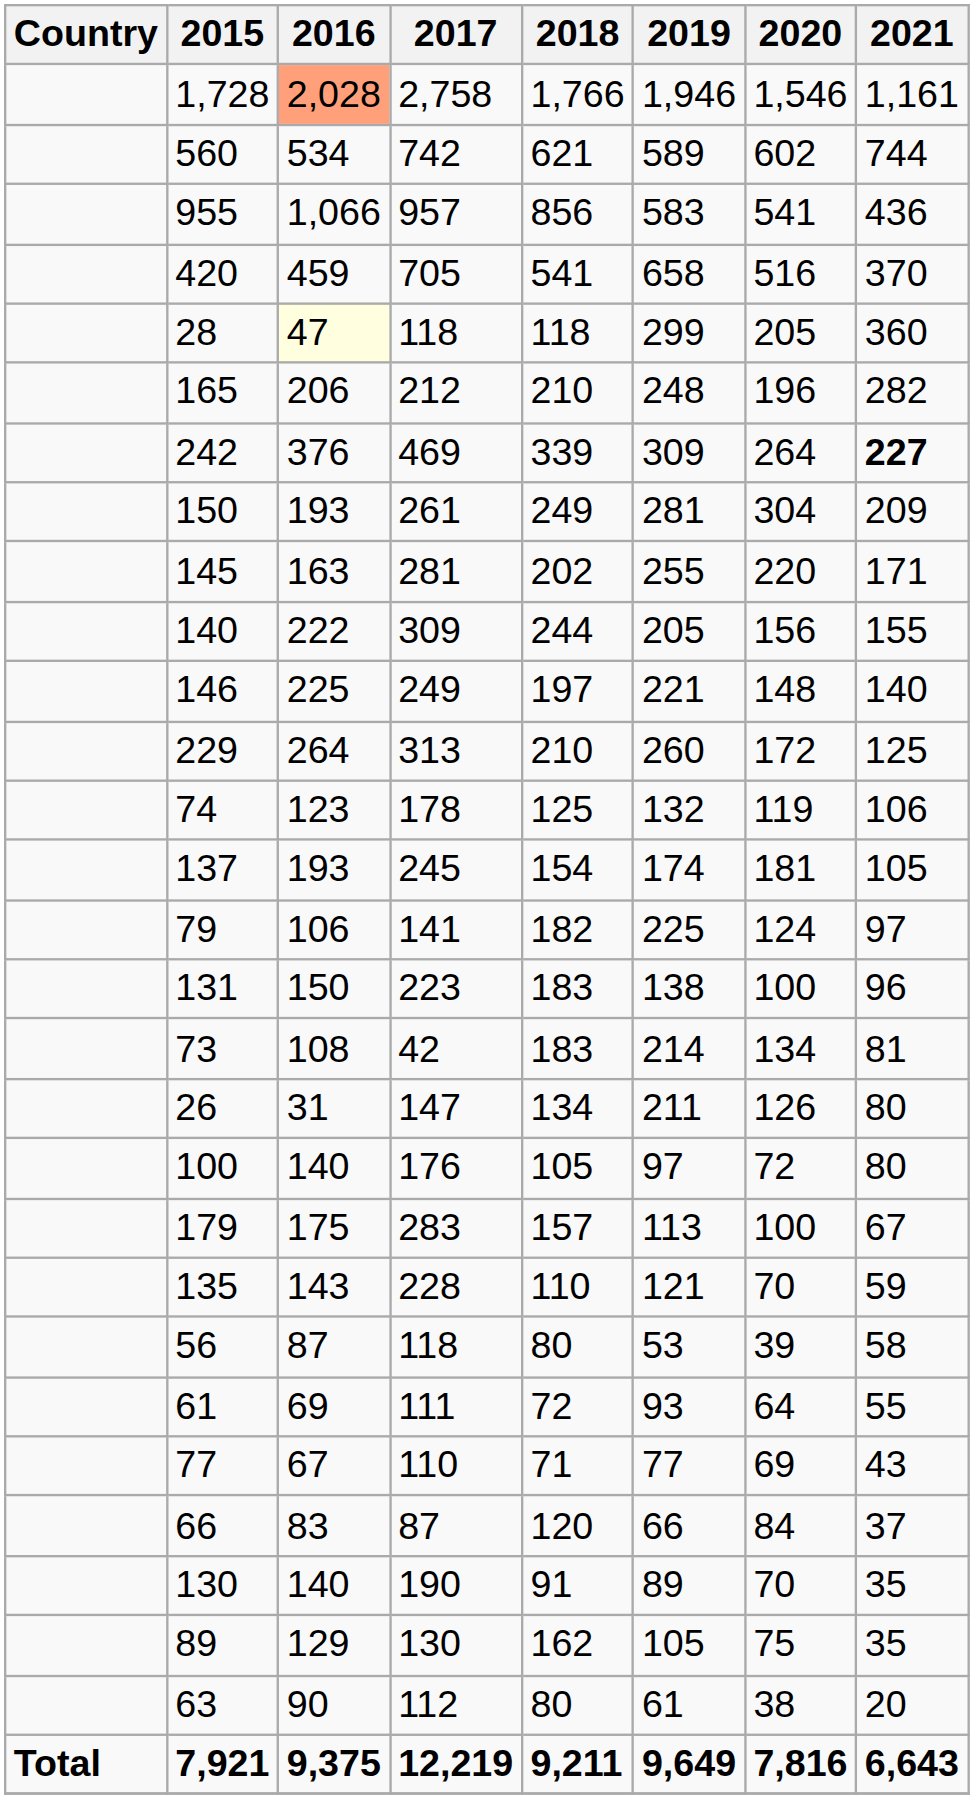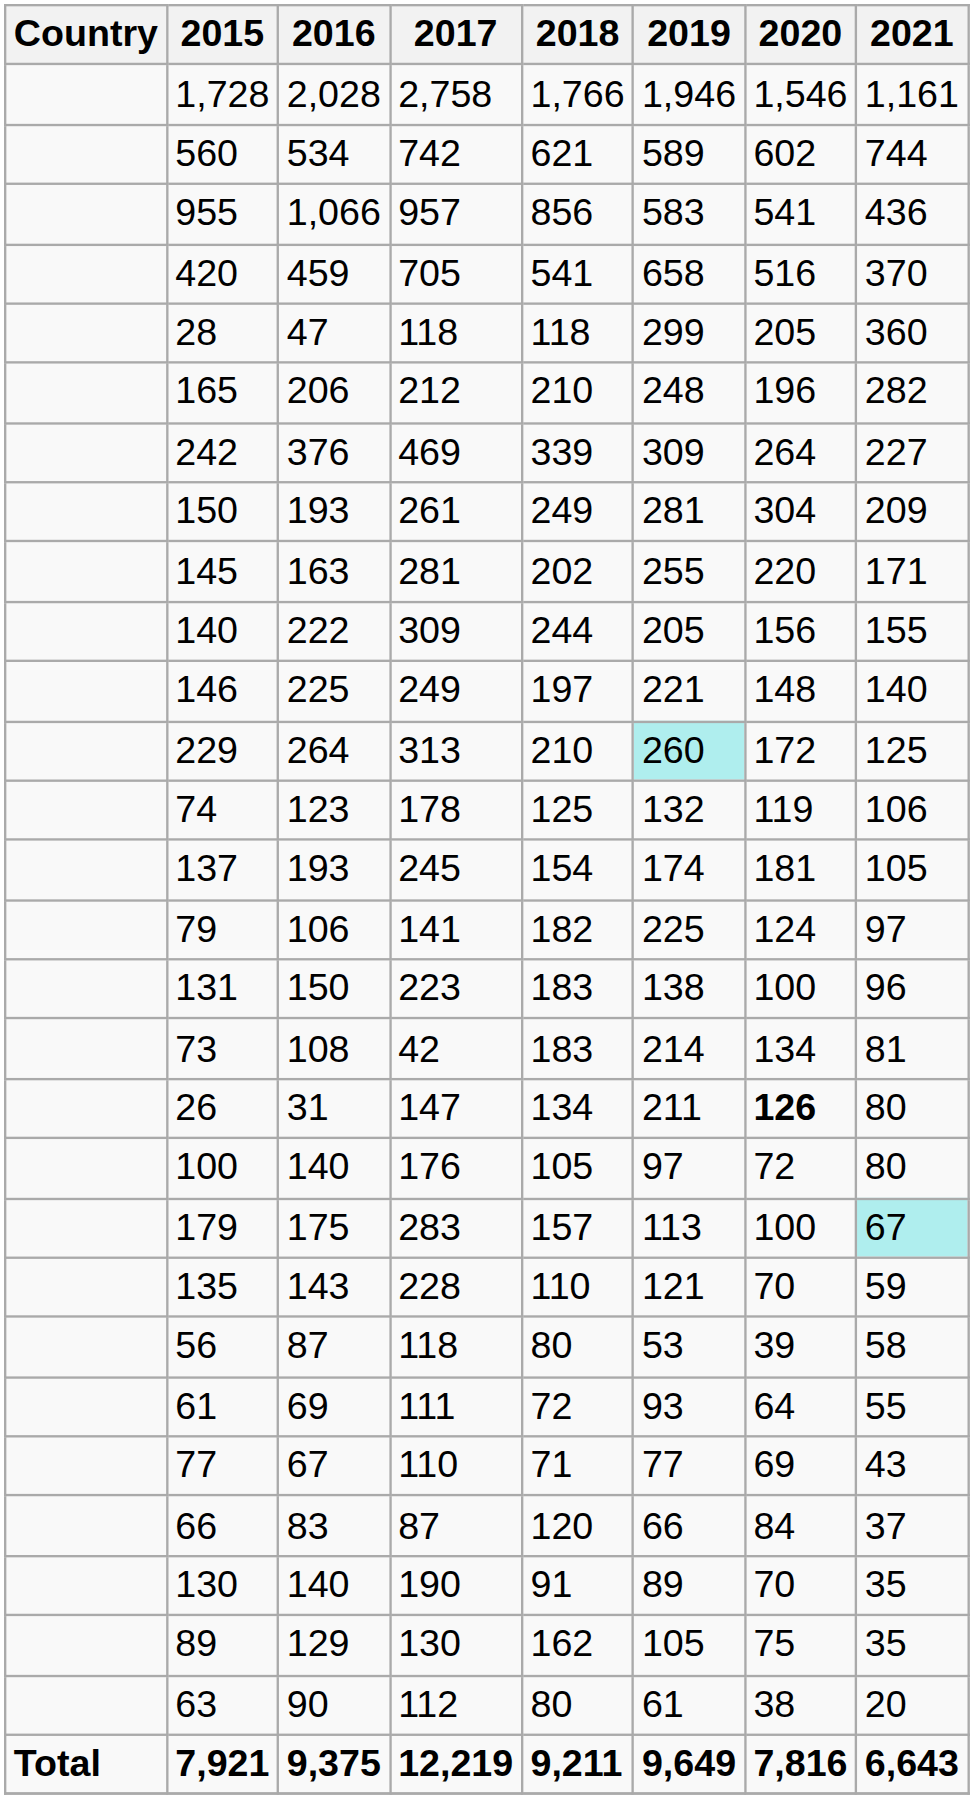(334, 93) lightsalmon background -> (334, 93) no background
(308, 332) lightyellow background -> (308, 332) no background
(896, 451) bold -> (896, 451) normal
(673, 749) no background -> (673, 749) paleturquoise background
(785, 1107) normal -> (785, 1107) bold
(886, 1226) no background -> (886, 1226) paleturquoise background
